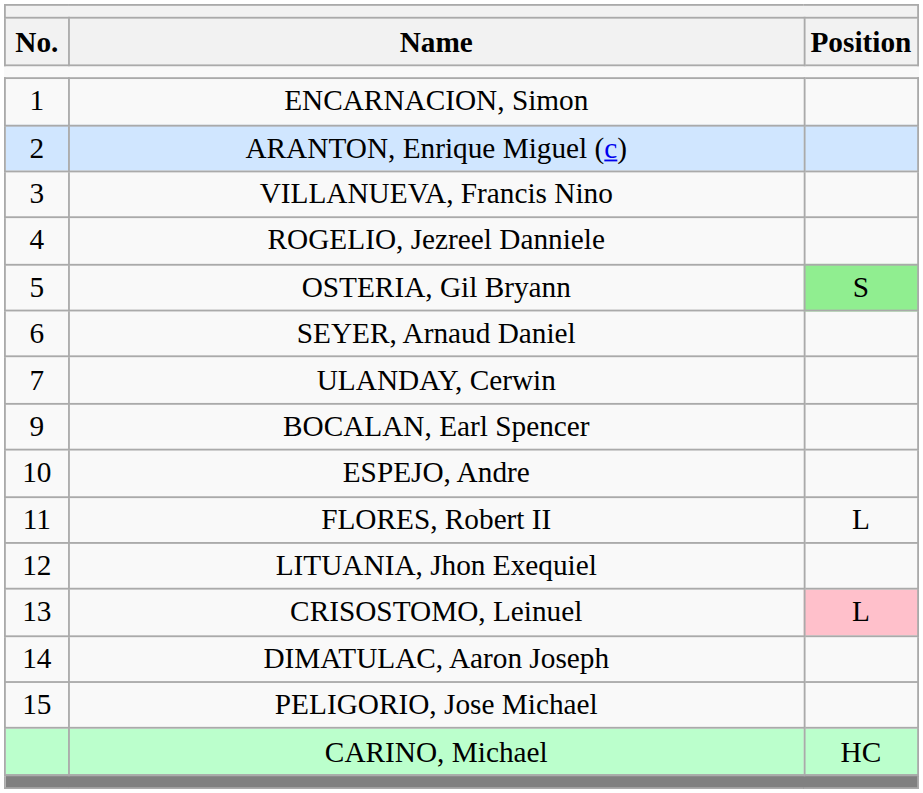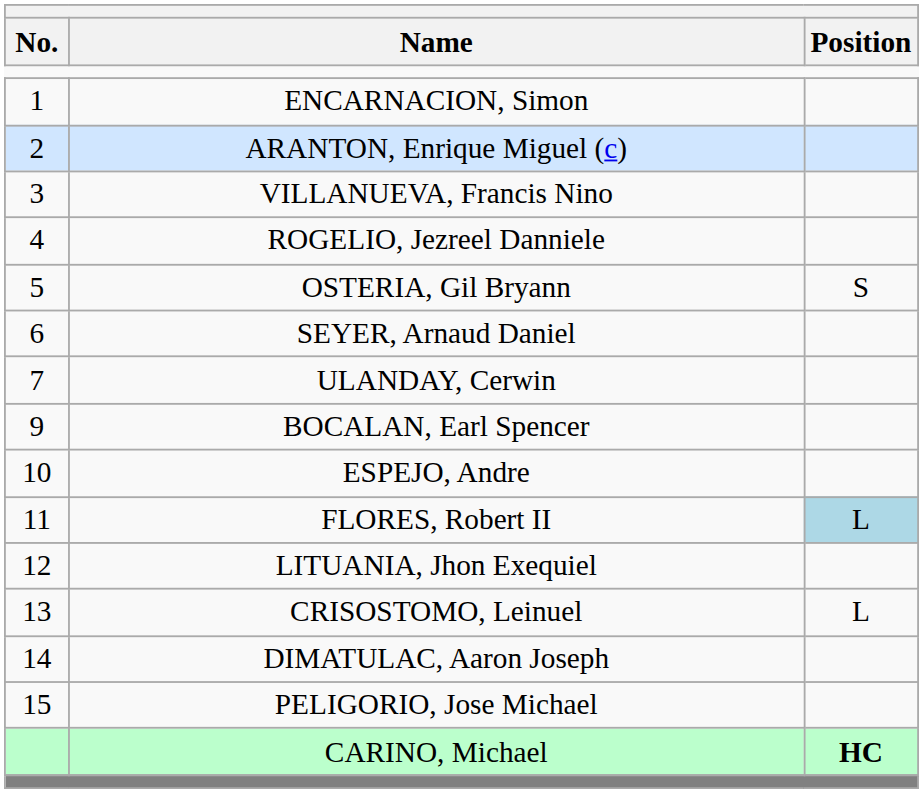(861, 286) lightgreen background -> (861, 286) no background
(861, 519) no background -> (861, 519) lightblue background
(861, 611) pink background -> (861, 611) no background
(861, 751) normal -> (861, 751) bold
